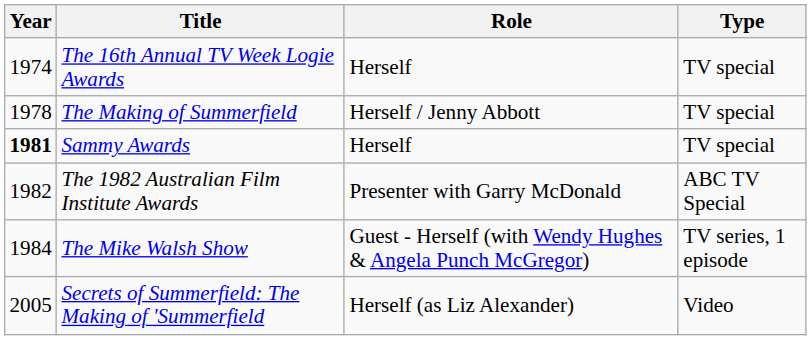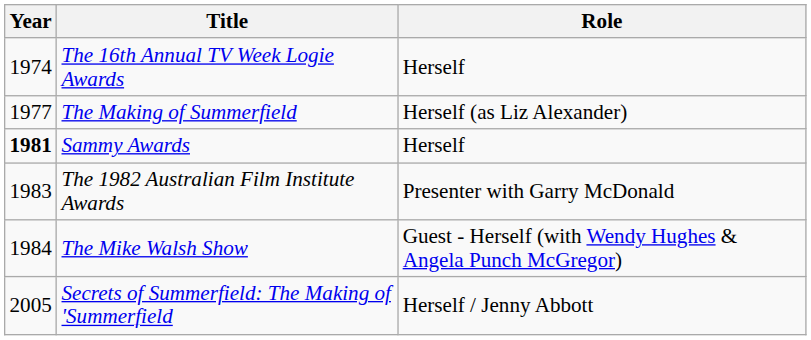- column: (742, 21)
(31, 111) 1978 -> (31, 111) 1977
(445, 111) Herself / Jenny Abbott -> (515, 111) Herself (as Liz Alexander)
(31, 190) 1982 -> (31, 190) 1983
(462, 305) Herself (as Liz Alexander) -> (498, 305) Herself / Jenny Abbott
